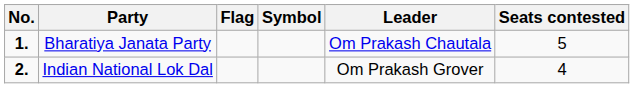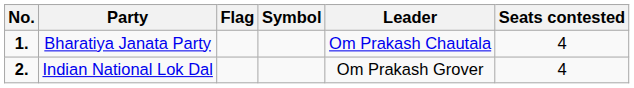(562, 43) 5 -> (562, 43) 4
